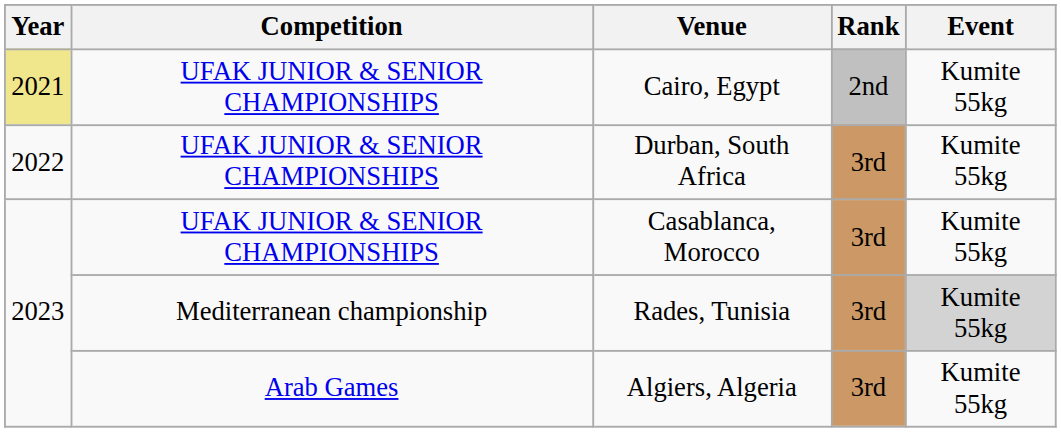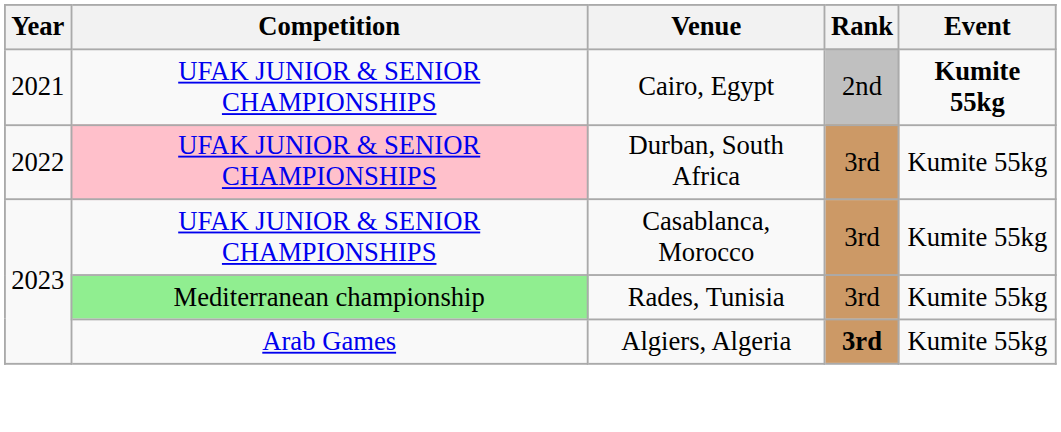(38, 86) khaki background -> (38, 86) no background
(981, 86) normal -> (977, 86) bold
(332, 161) no background -> (329, 161) pink background
(332, 312) no background -> (329, 296) lightgreen background
(981, 312) lightgrey background -> (977, 296) no background
(868, 388) normal -> (862, 340) bold
